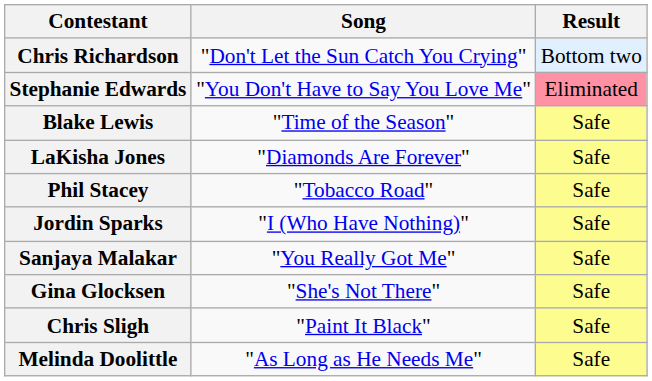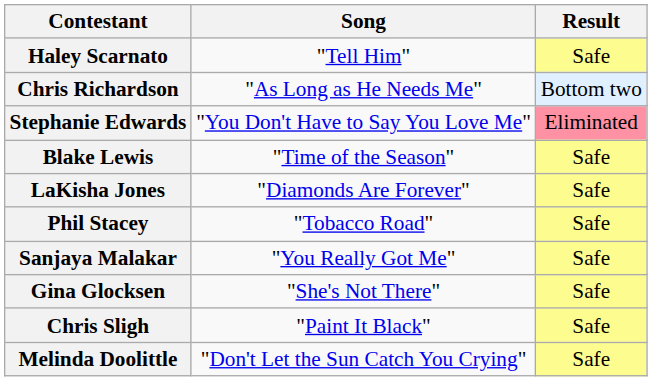+ row: (98, 55)
(364, 55) "Don't Let the Sun Catch You Crying" -> (364, 88) "As Long as He Needs Me"
- row: (98, 223)
(364, 358) "As Long as He Needs Me" -> (364, 358) "Don't Let the Sun Catch You Crying"
